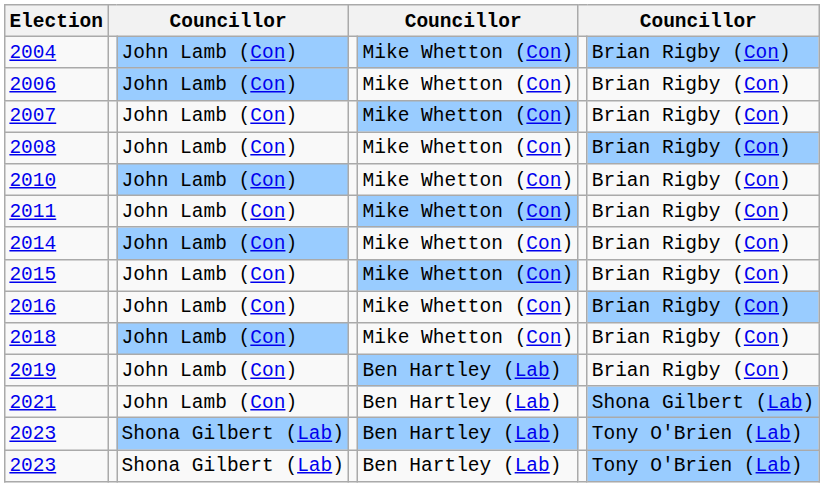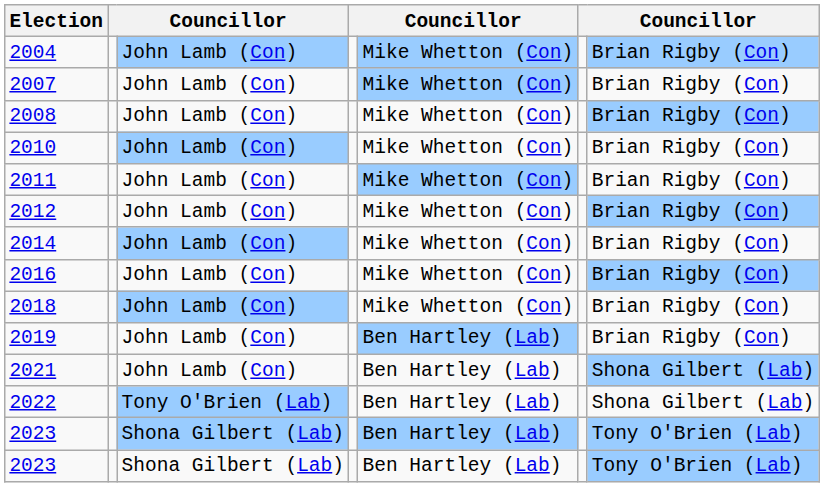- row: (33, 84)
+ row: (33, 211)
- row: (33, 275)
+ row: (33, 402)
